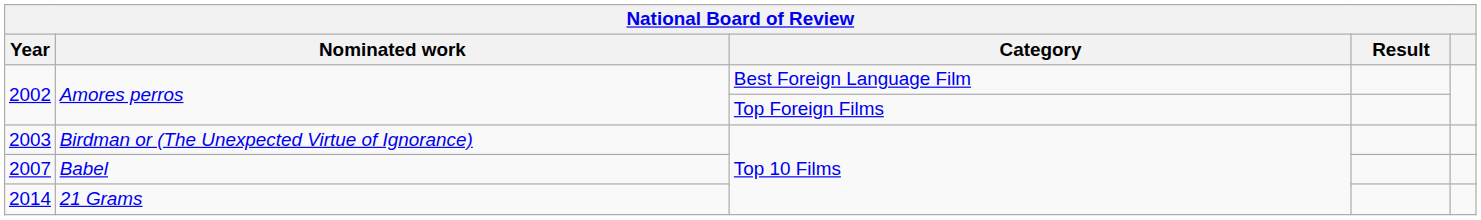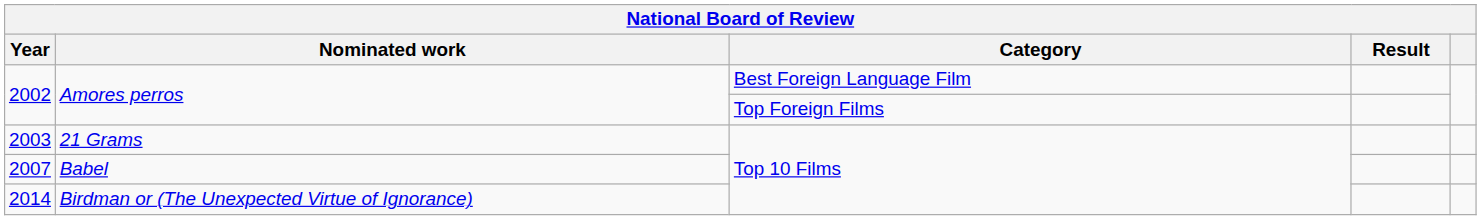(266, 139) Birdman or (The Unexpected Virtue of Ignorance) -> (101, 139) 21 Grams
(101, 199) 21 Grams -> (266, 199) Birdman or (The Unexpected Virtue of Ignorance)
